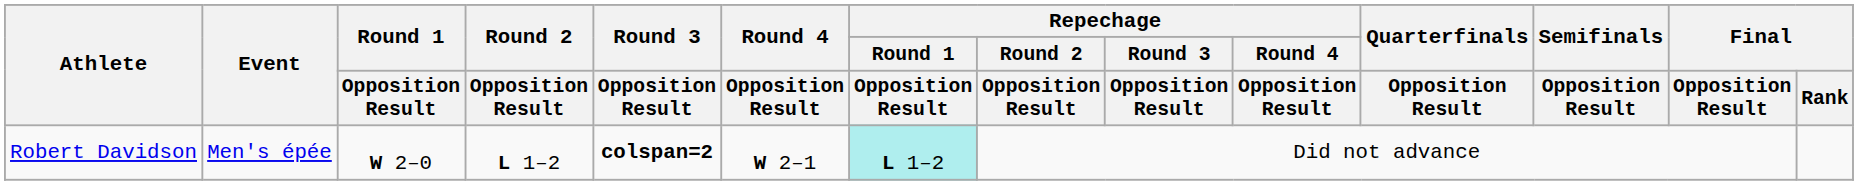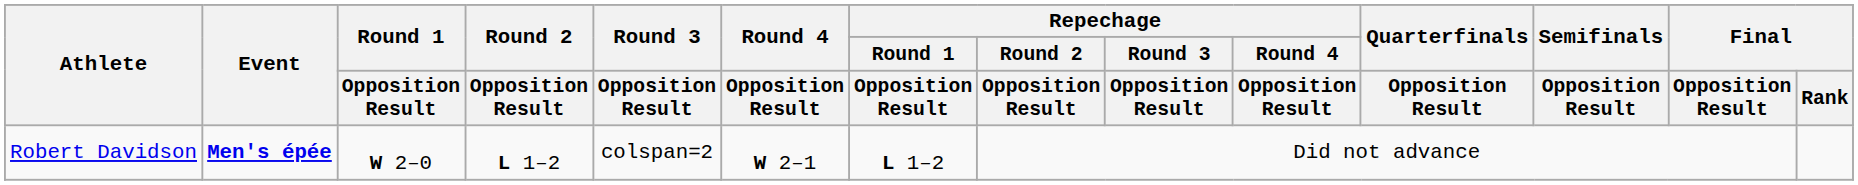(269, 153) normal -> (269, 153) bold
(657, 153) bold -> (657, 153) normal
(913, 164) paleturquoise background -> (913, 164) no background
